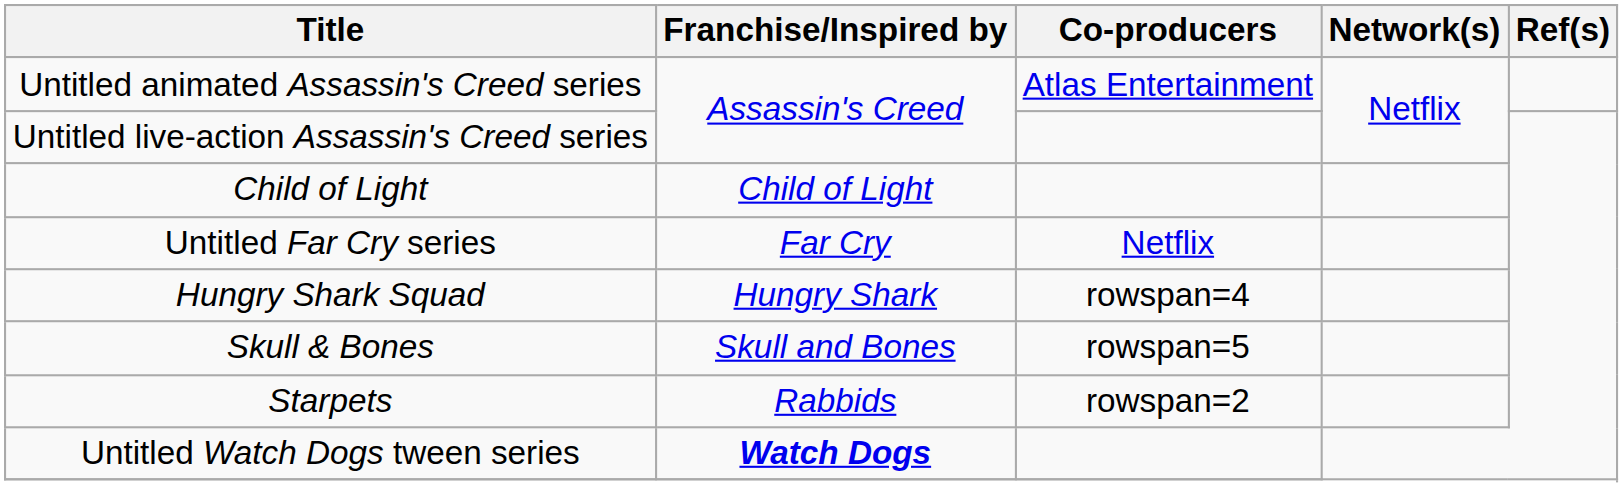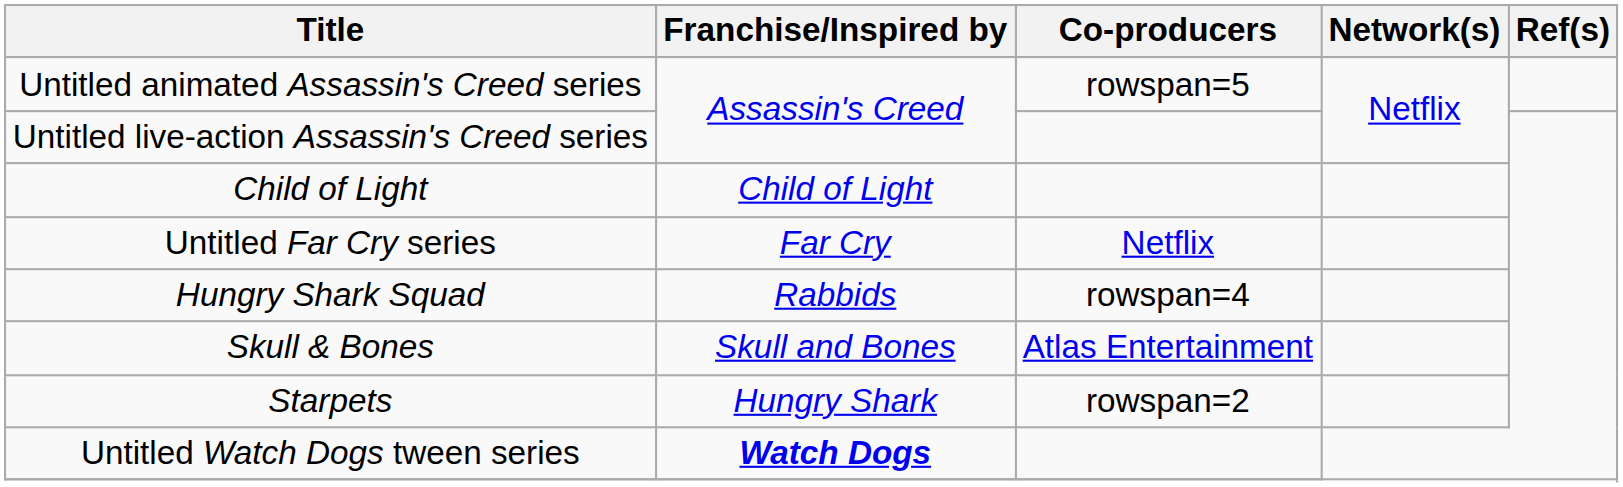(1168, 83) Atlas Entertainment -> (1168, 83) rowspan=5
(835, 294) Hungry Shark -> (835, 294) Rabbids
(1168, 347) rowspan=5 -> (1168, 347) Atlas Entertainment
(835, 400) Rabbids -> (835, 400) Hungry Shark
